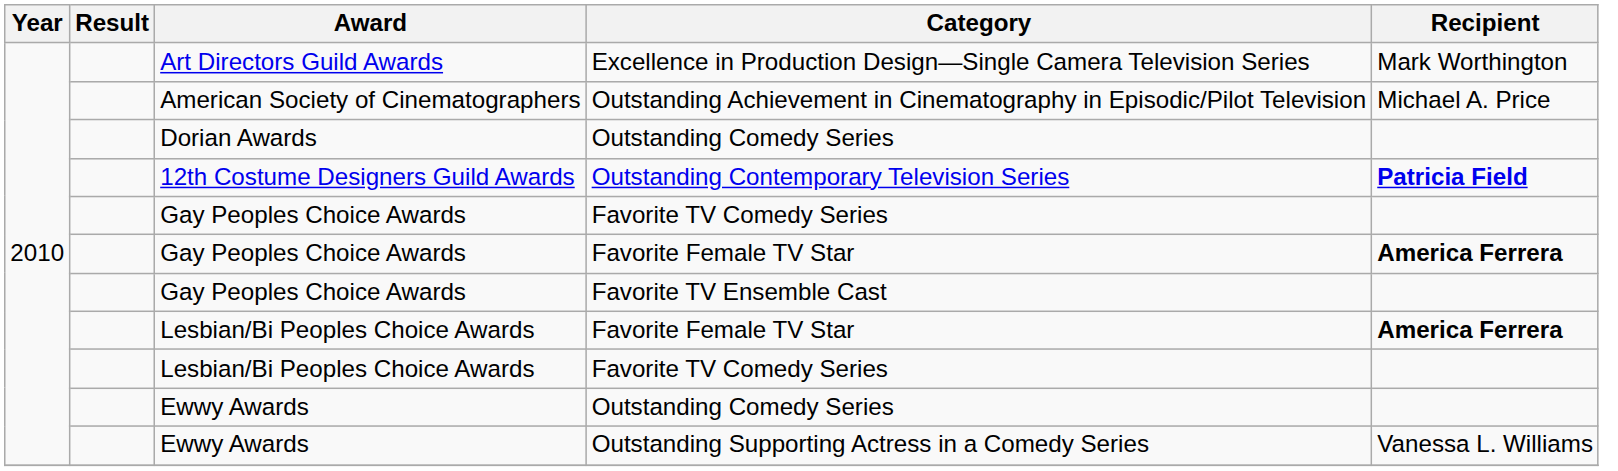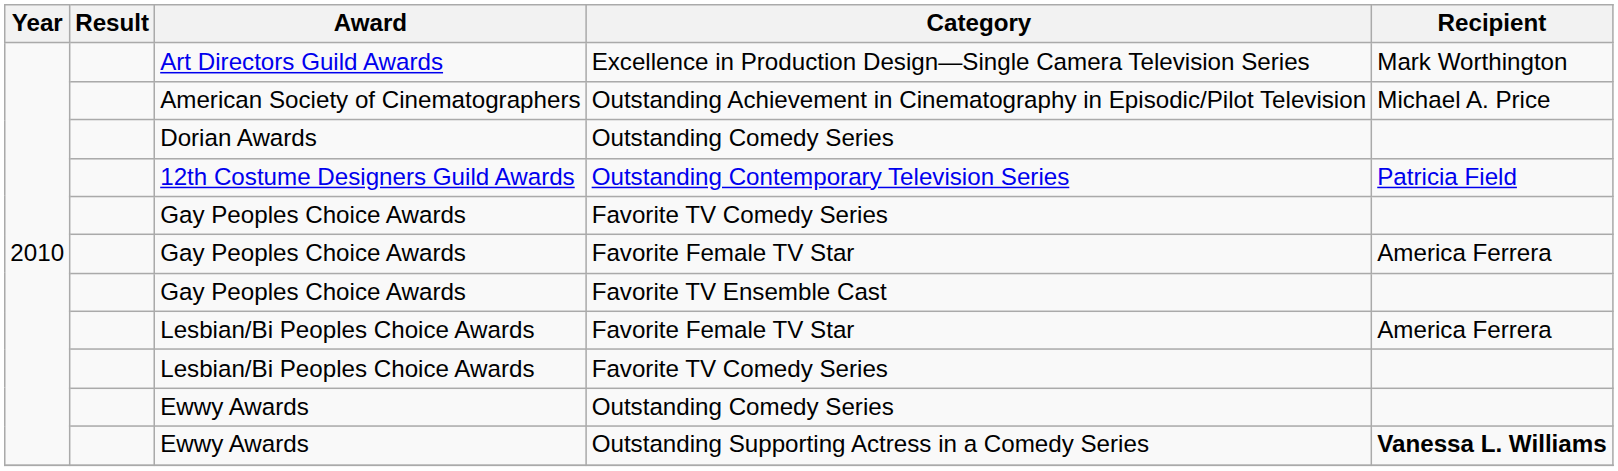(1452, 176) bold -> (1447, 176) normal
(1470, 253) bold -> (1465, 253) normal
(1470, 330) bold -> (1465, 330) normal
(1485, 445) normal -> (1492, 445) bold
